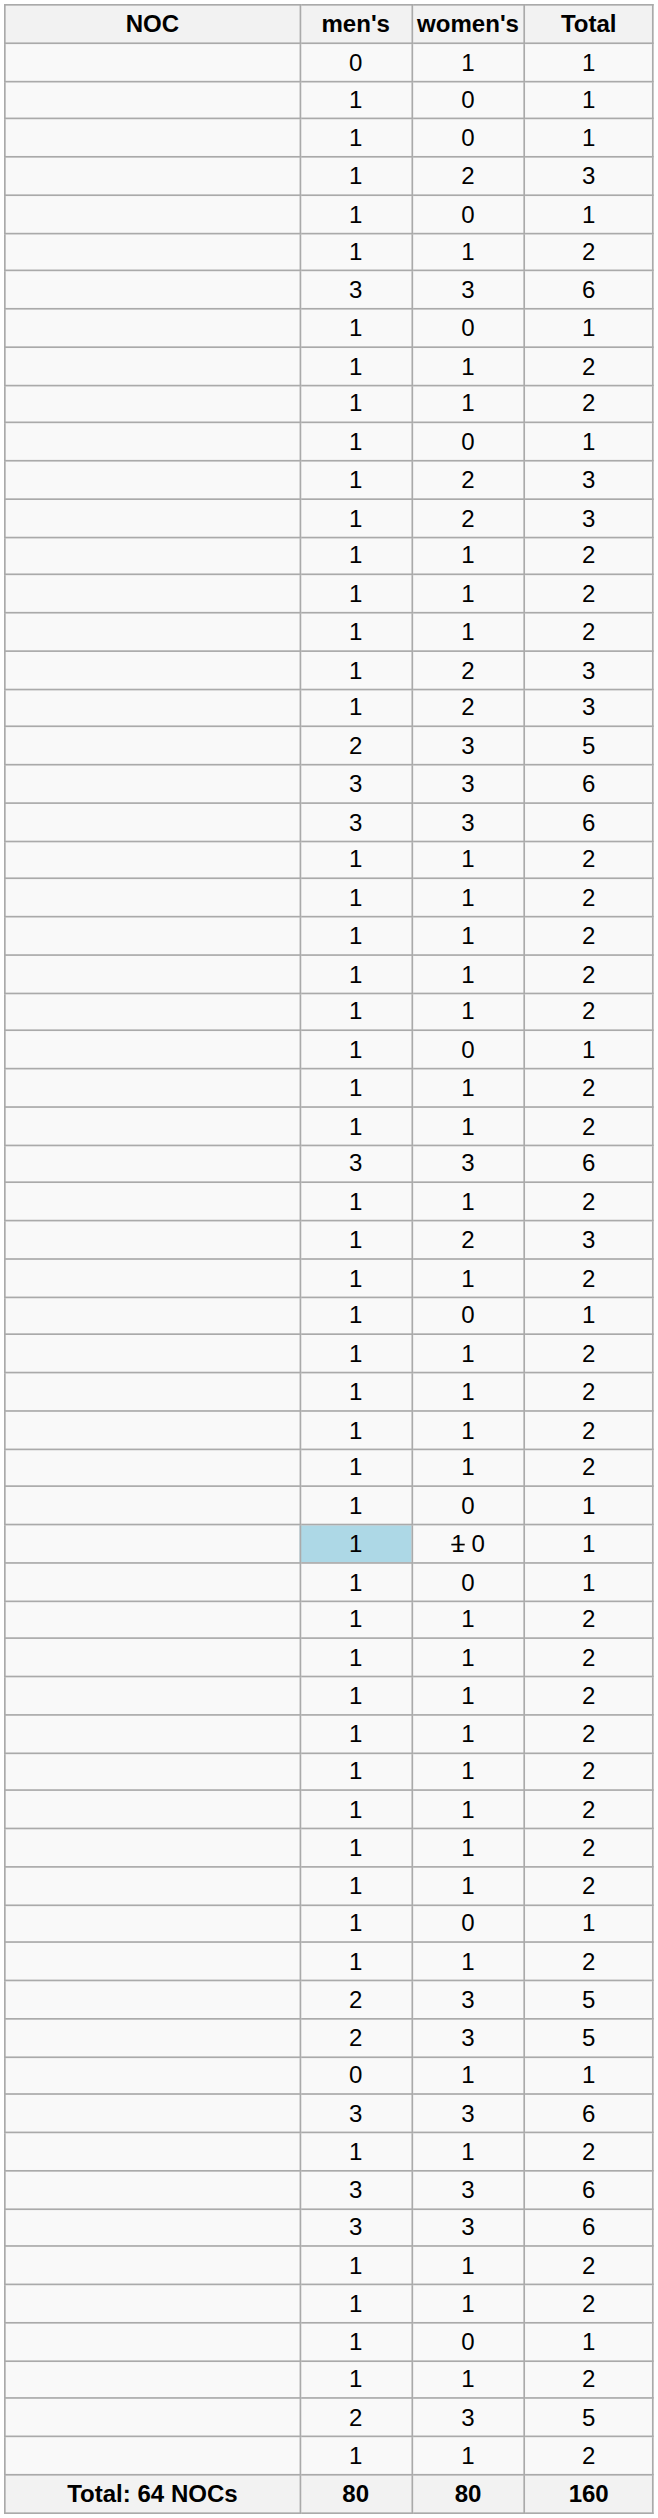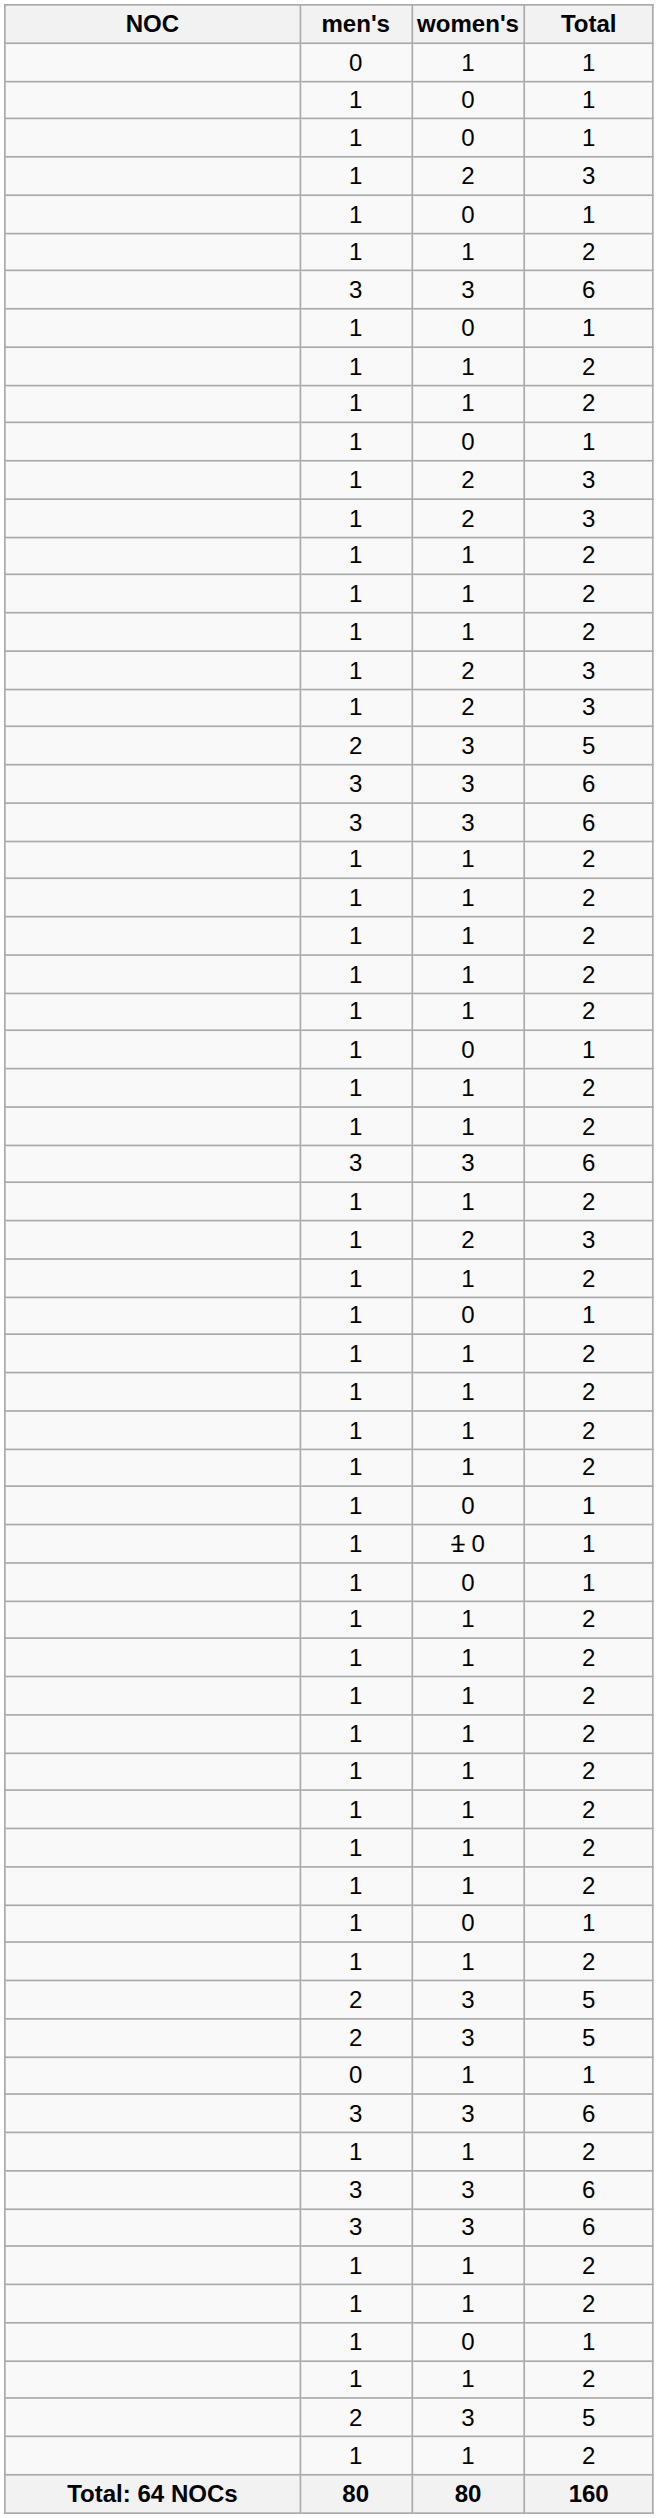(356, 1544) lightblue background -> (356, 1544) no background
